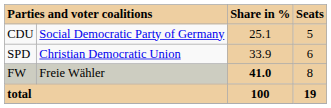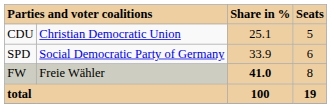(132, 34) Social Democratic Party of Germany -> (110, 34) Christian Democratic Union
(110, 53) Christian Democratic Union -> (132, 53) Social Democratic Party of Germany
